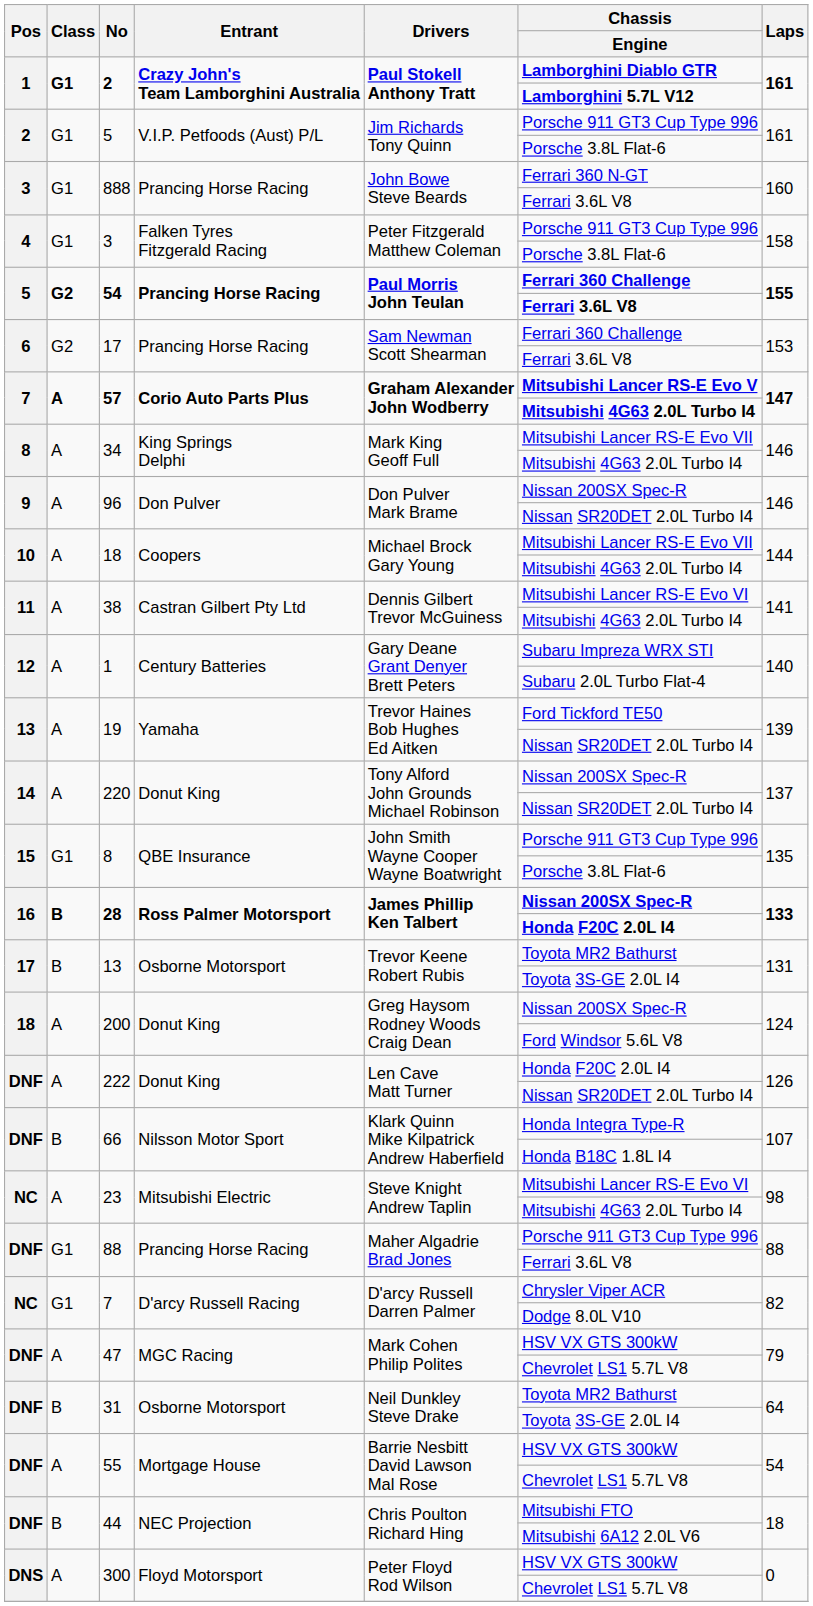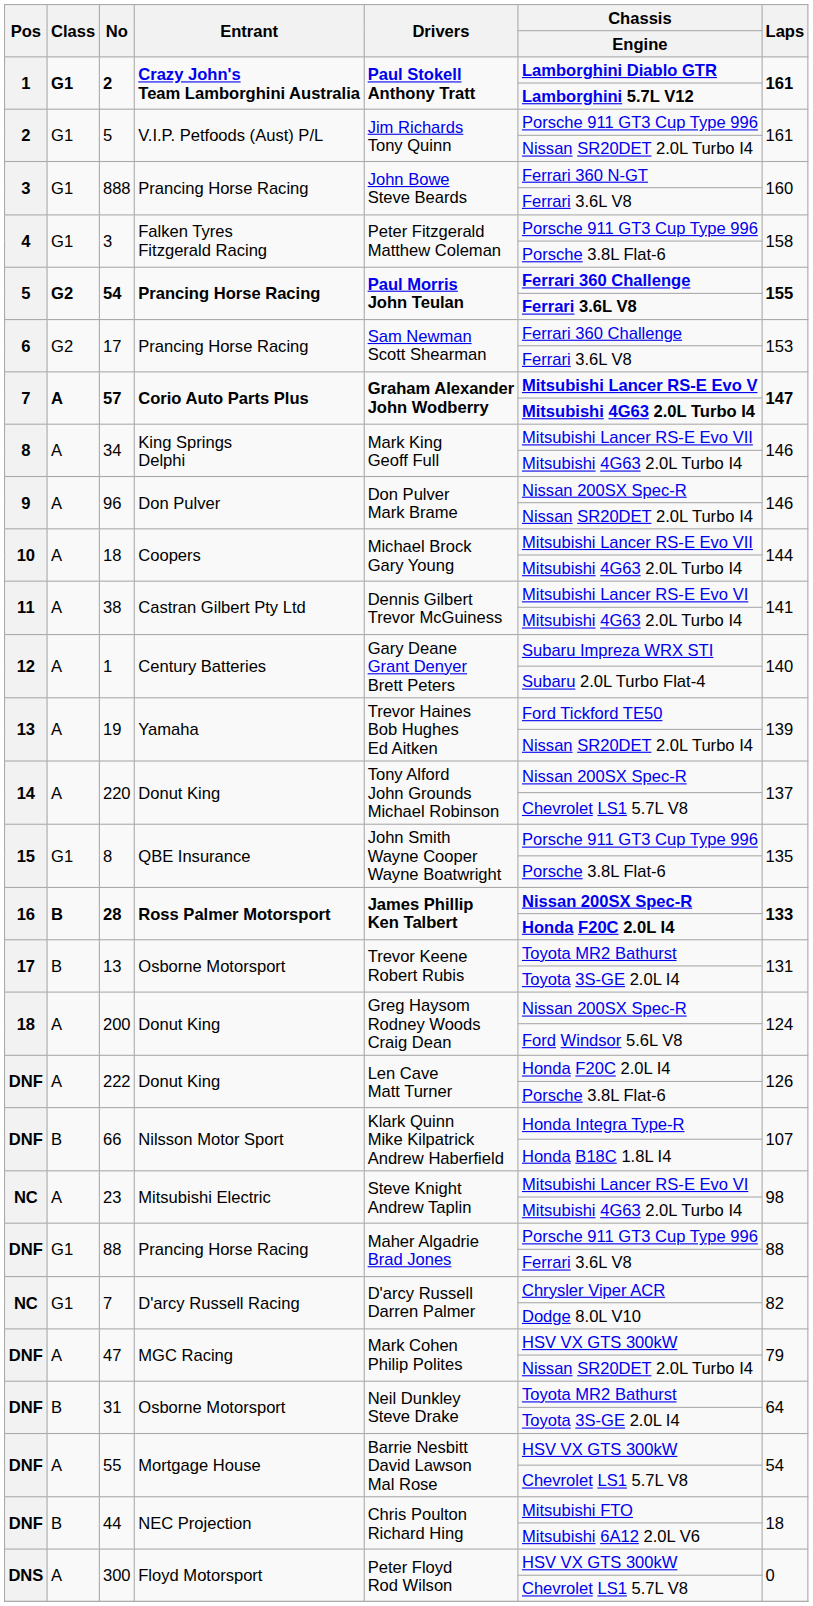(594, 149) Porsche 3.8L Flat-6 -> (637, 149) Nissan SR20DET 2.0L Turbo I4
(637, 808) Nissan SR20DET 2.0L Turbo I4 -> (605, 808) Chevrolet LS1 5.7L V8
(637, 1095) Nissan SR20DET 2.0L Turbo I4 -> (594, 1095) Porsche 3.8L Flat-6
(605, 1368) Chevrolet LS1 5.7L V8 -> (637, 1368) Nissan SR20DET 2.0L Turbo I4
